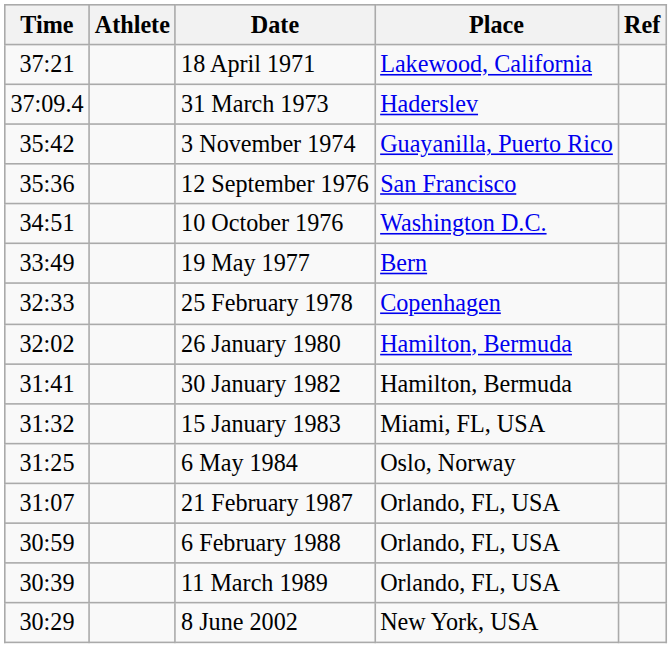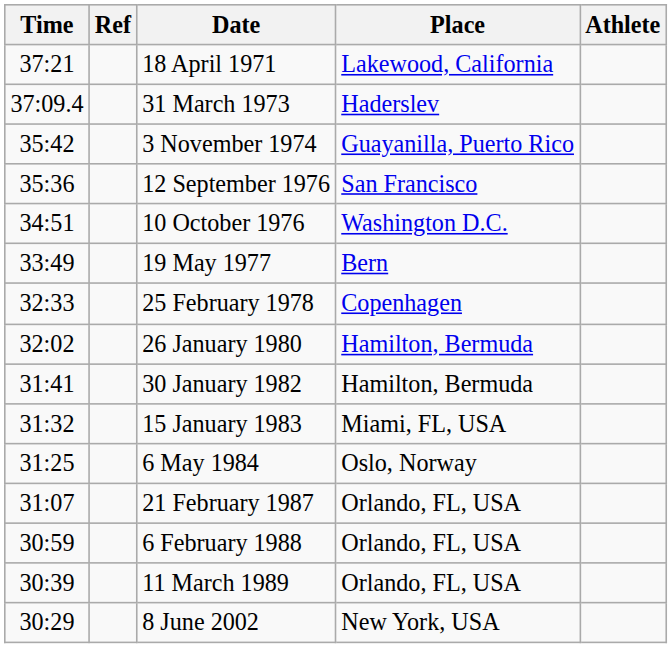columns swapped: (132, 24) <-> (642, 24)
